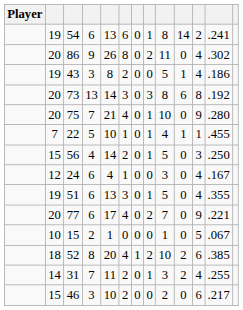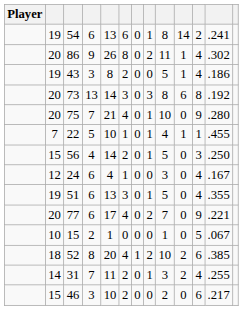(183, 54) 0 -> (183, 54) 1
